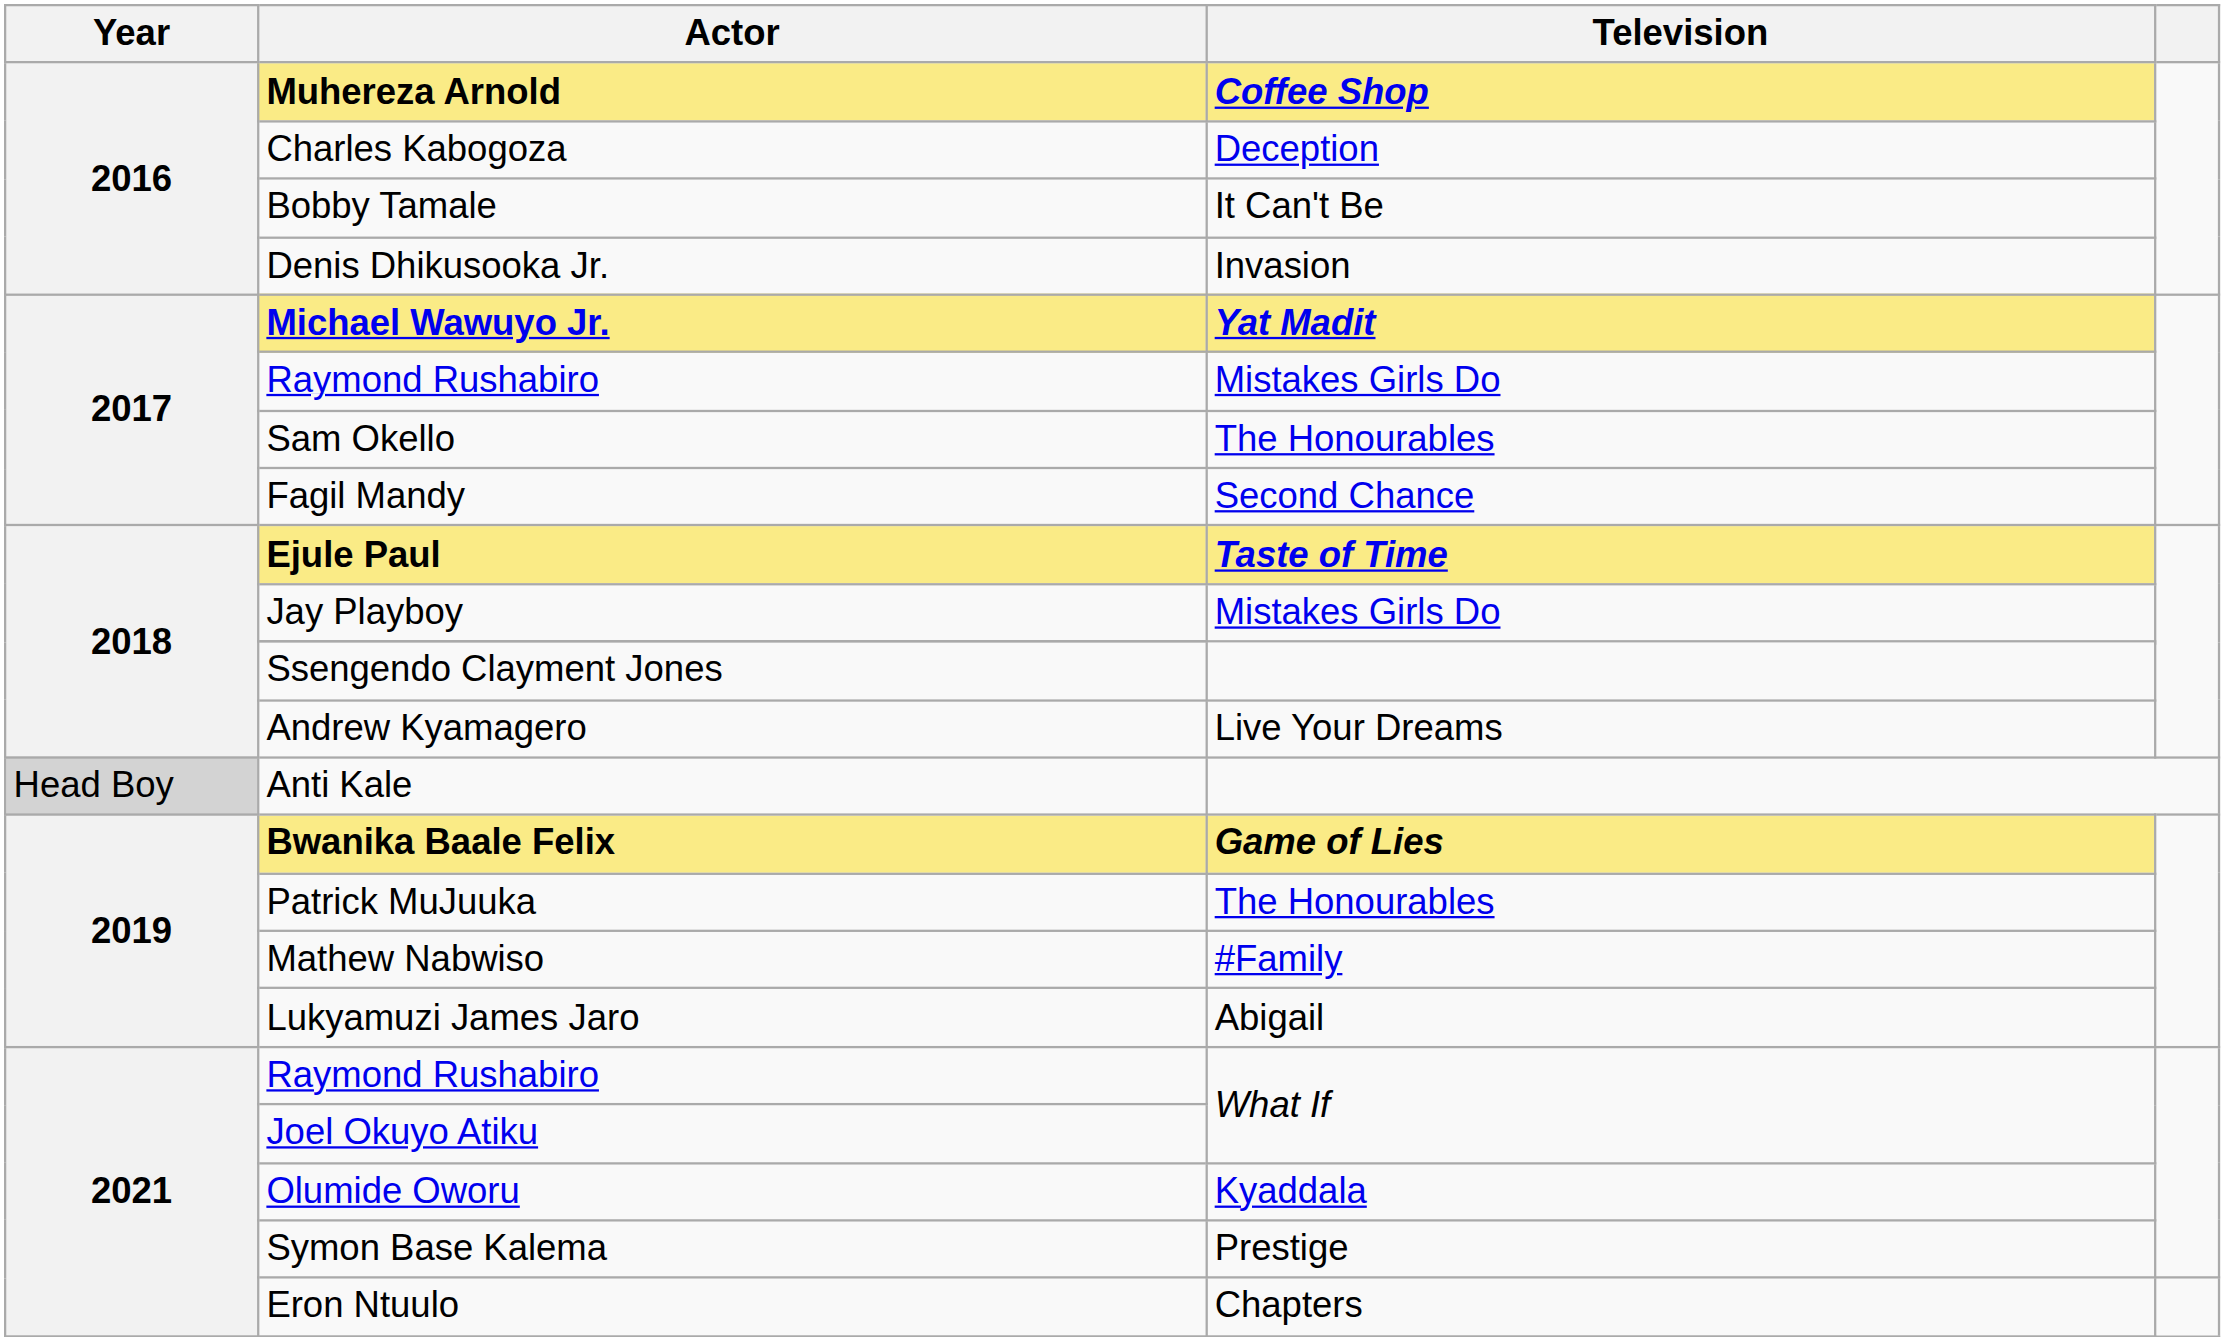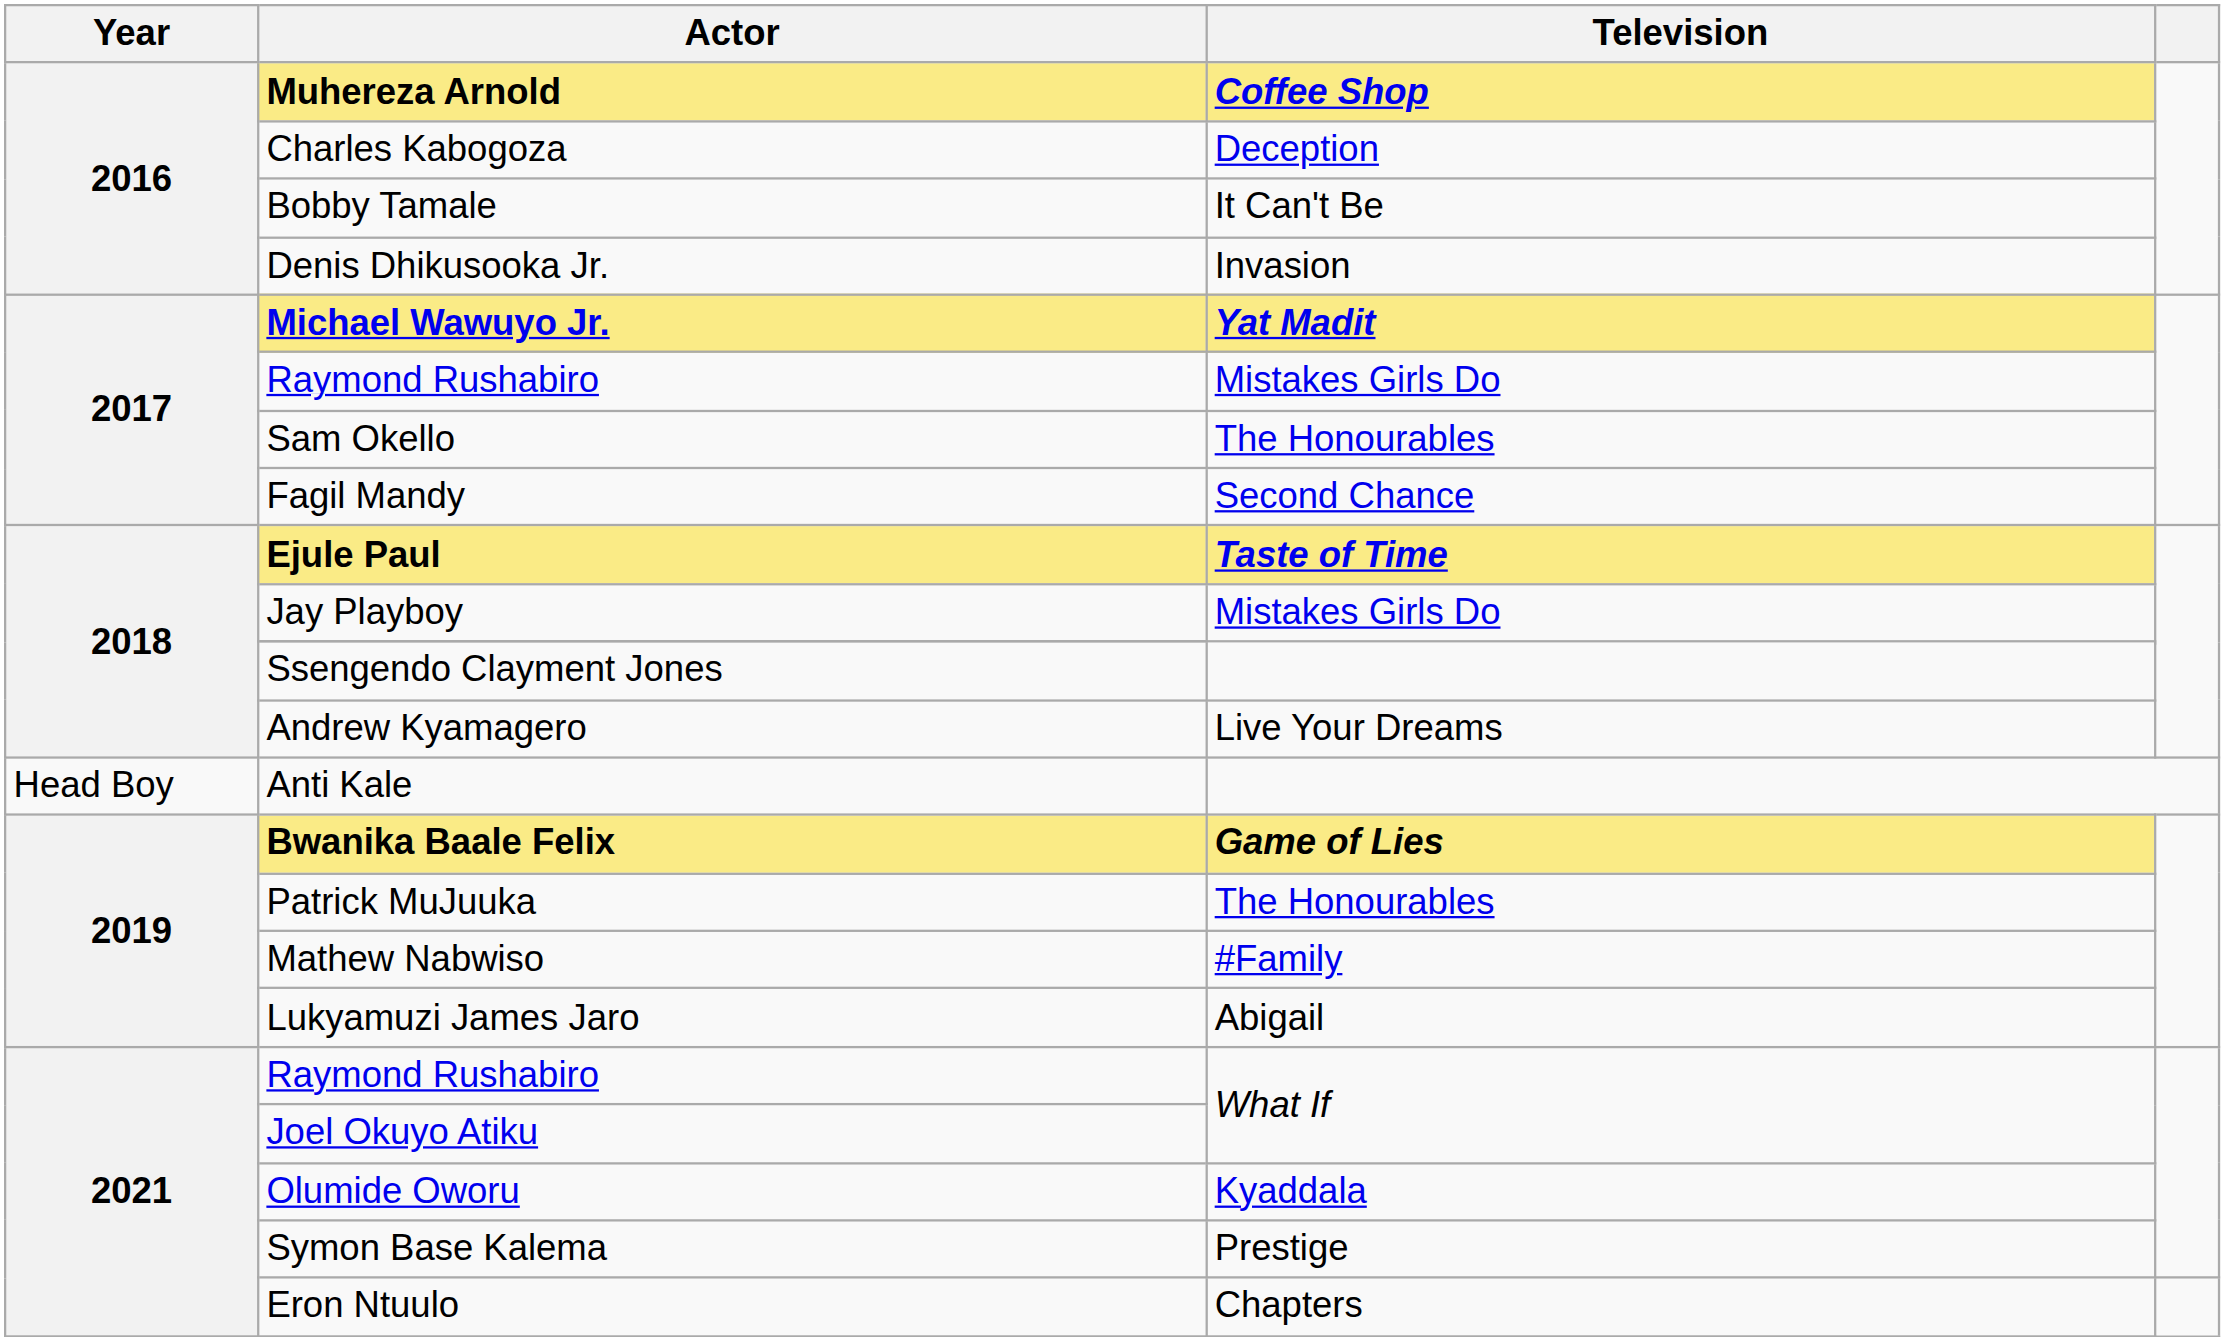(94, 785) lightgrey background -> (94, 785) no background
